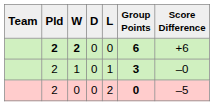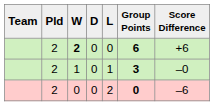(54, 48) bold -> (54, 48) normal
(182, 90) –5 -> (182, 90) –6
